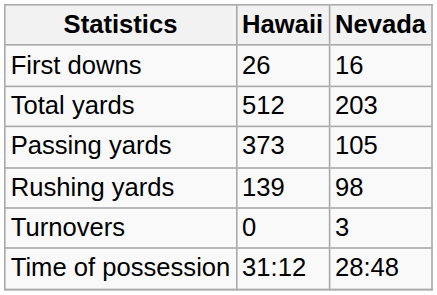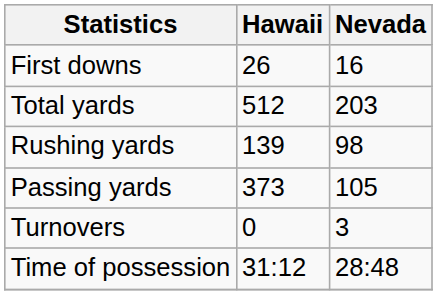rows swapped: (93, 187) <-> (91, 146)
